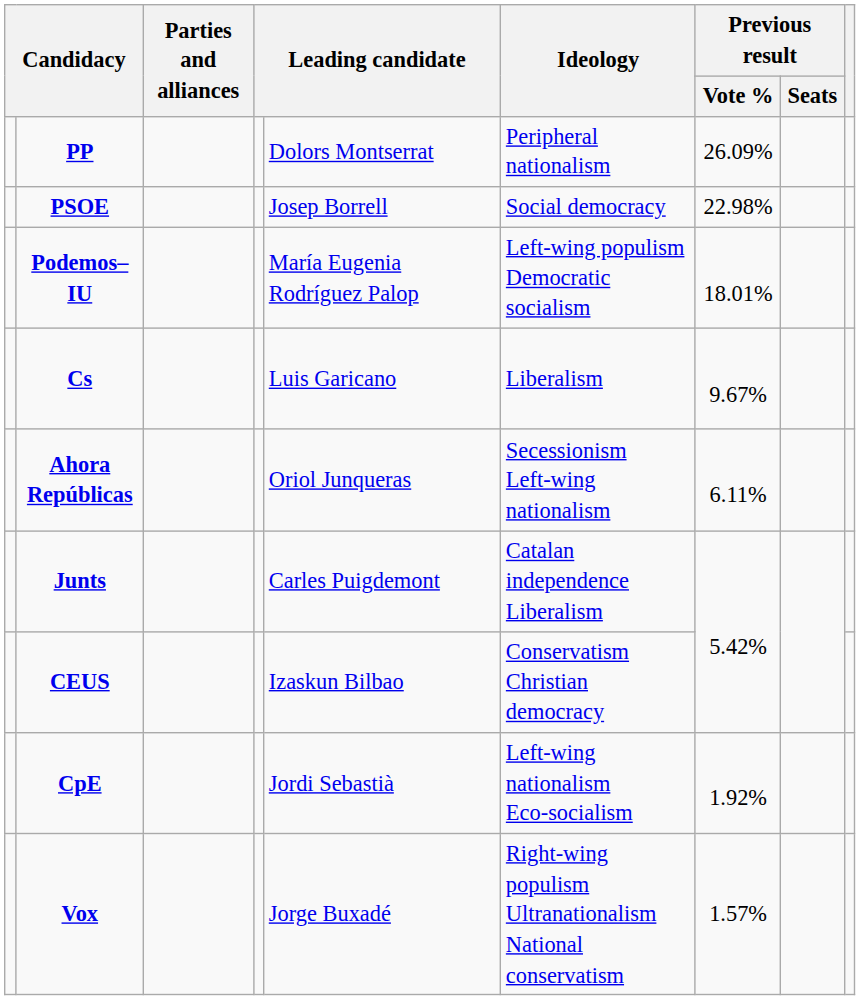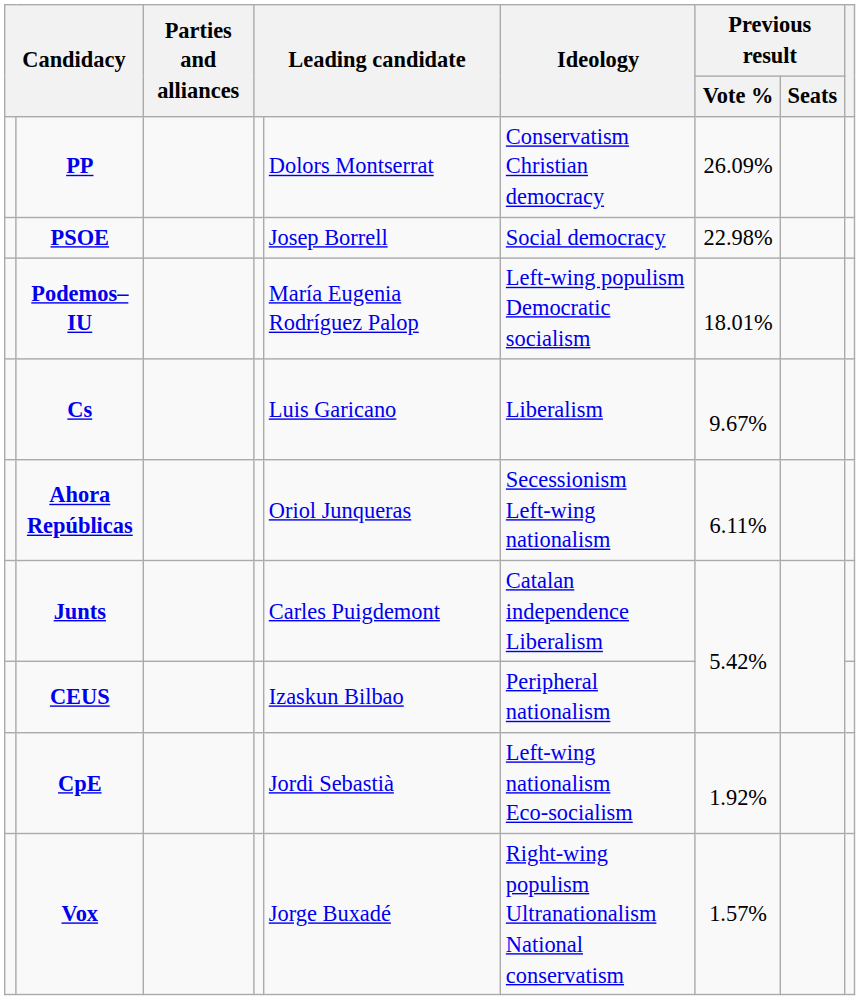(558, 151) Peripheral nationalism -> (567, 166) Conservatism Christian democracy
(567, 682) Conservatism Christian democracy -> (558, 697) Peripheral nationalism
